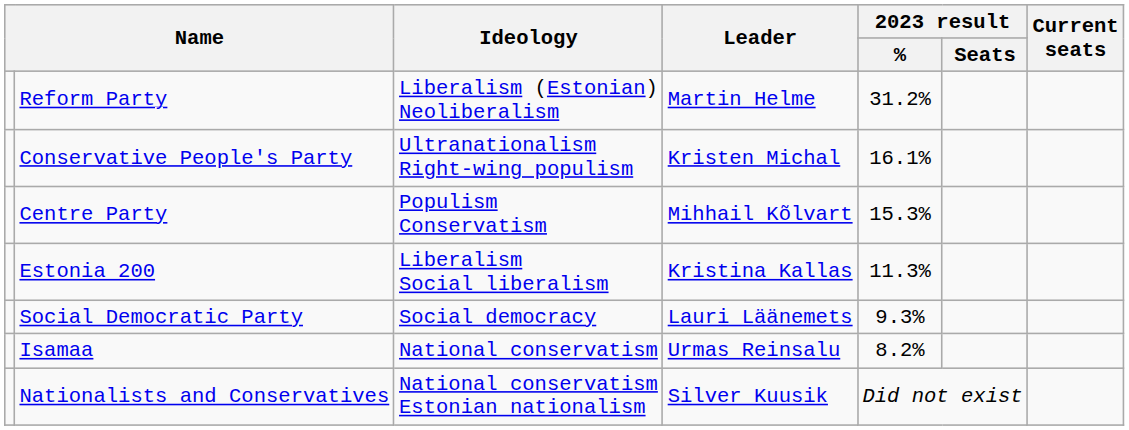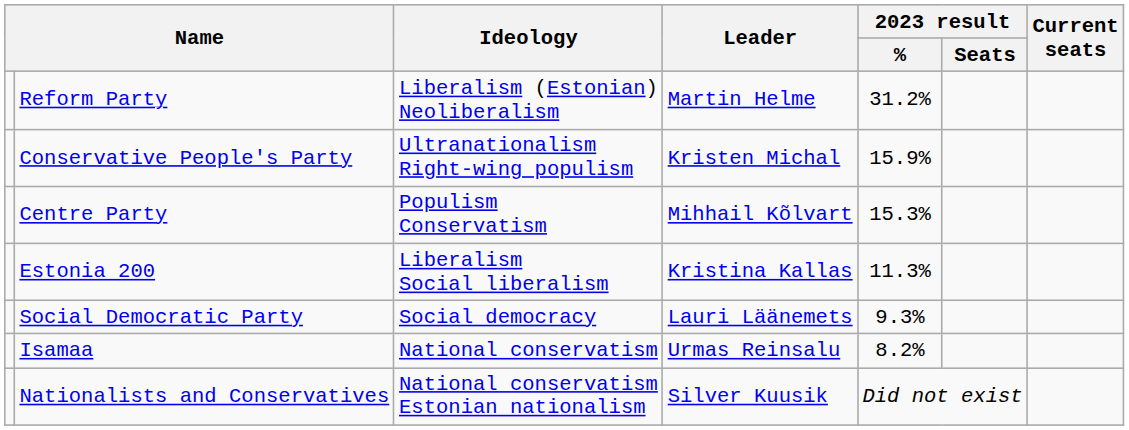(900, 158) 16.1% -> (900, 158) 15.9%
